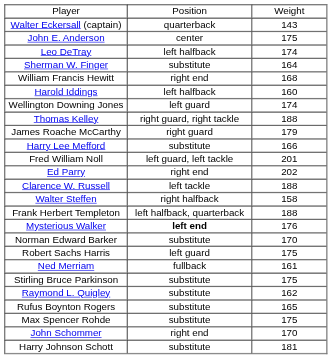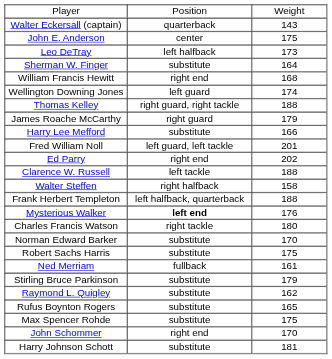(289, 51) 174 -> (289, 51) 173
- row: (66, 92)
+ row: (66, 226)
(190, 253) left guard -> (190, 253) substitute
(289, 279) 175 -> (289, 279) 179
